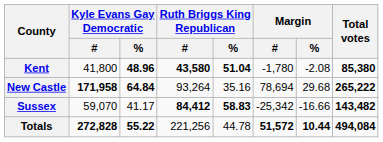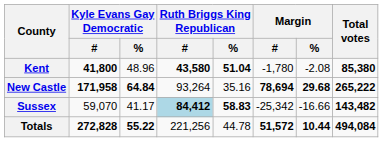(100, 68) normal -> (100, 68) bold
(141, 68) bold -> (141, 68) normal
(277, 88) normal -> (277, 88) bold
(316, 88) normal -> (316, 88) bold
(193, 107) no background -> (193, 107) lightblue background
